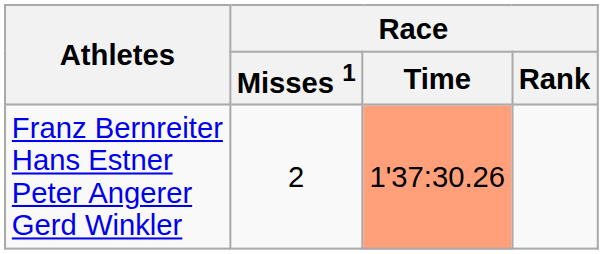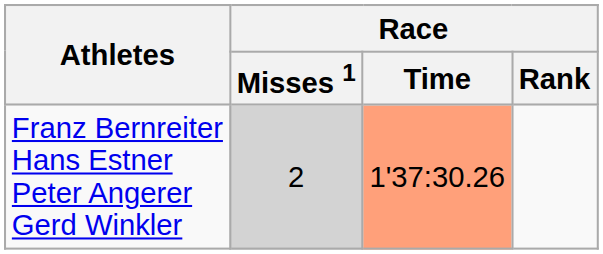(296, 177) no background -> (296, 177) lightgrey background
